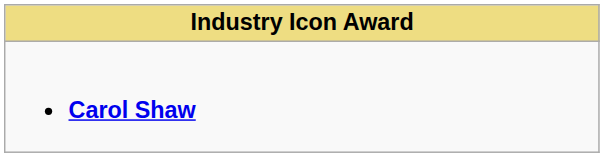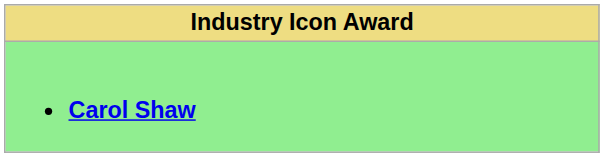(302, 110) no background -> (302, 110) lightgreen background
